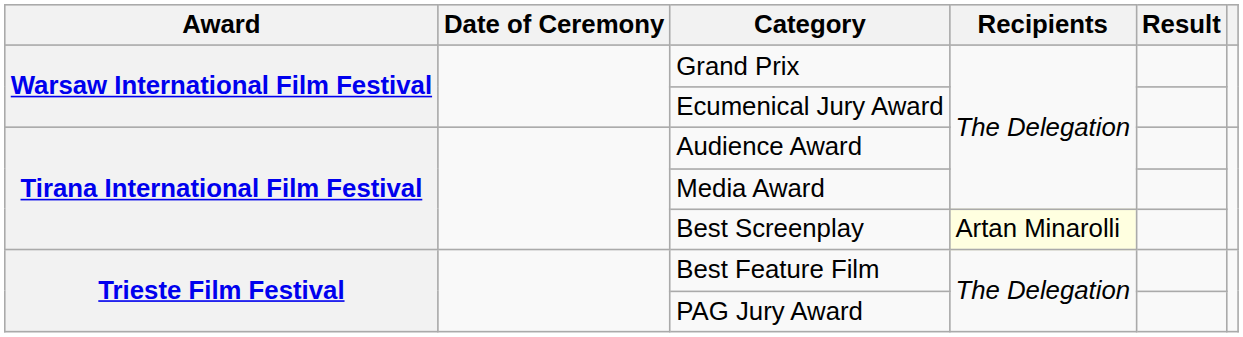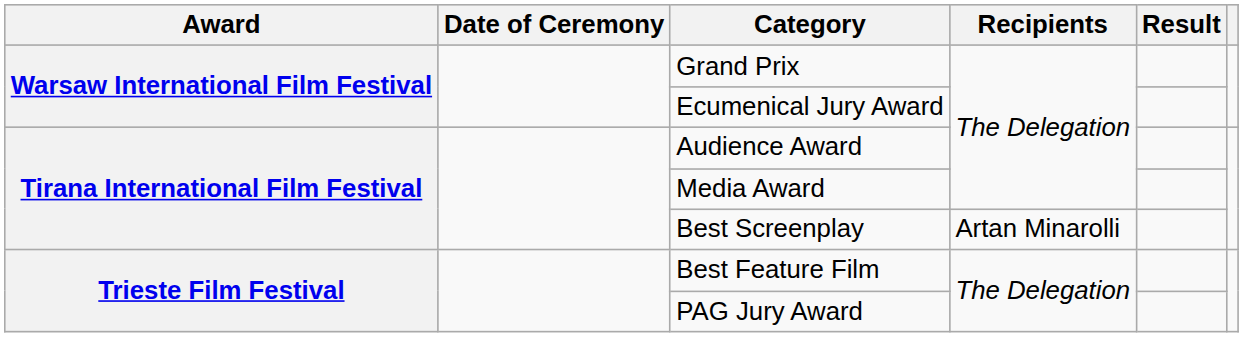(1038, 229) lightyellow background -> (1038, 229) no background
